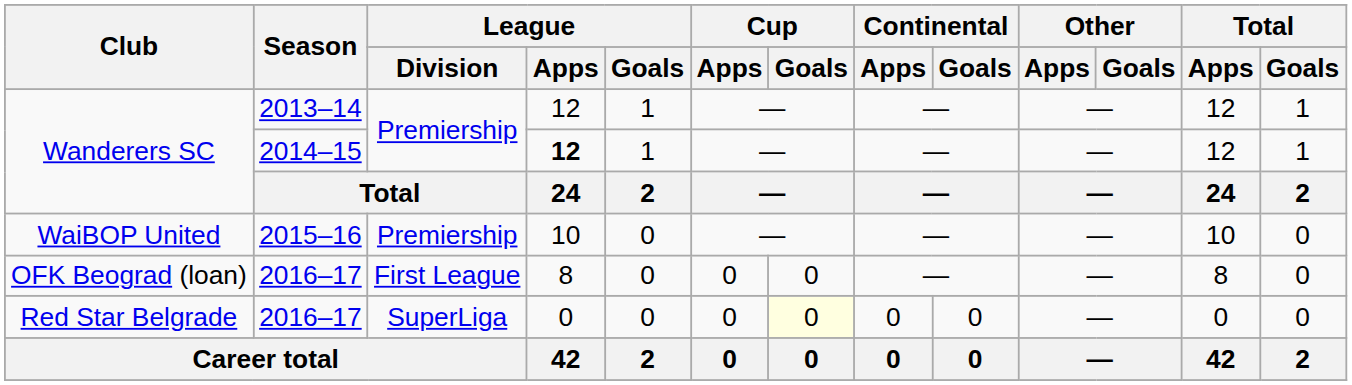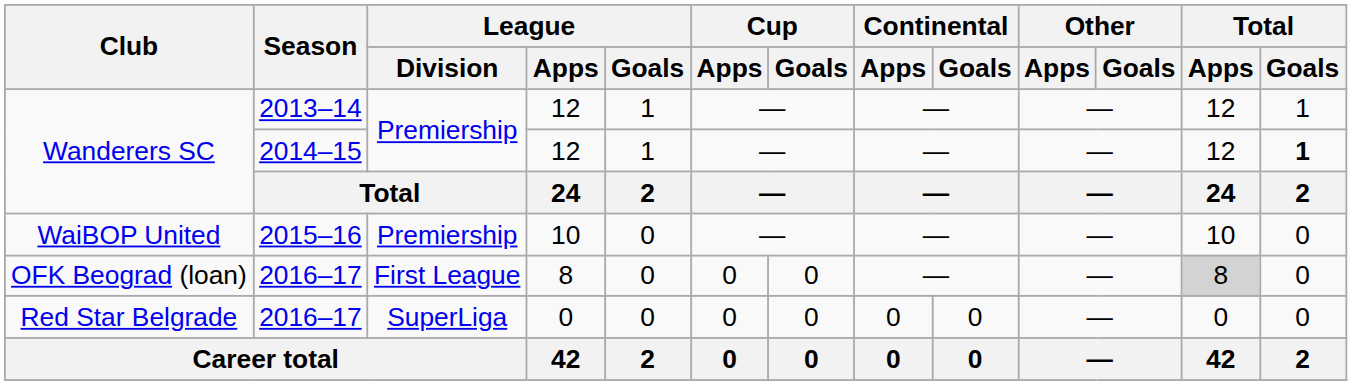(566, 151) bold -> (566, 151) normal
(1303, 151) normal -> (1303, 151) bold
(1221, 276) no background -> (1221, 276) lightgrey background
(811, 318) lightyellow background -> (811, 318) no background
